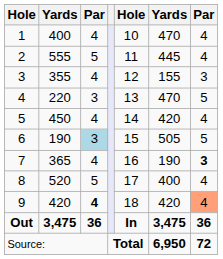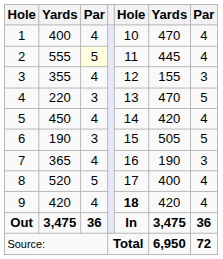(94, 56) no background -> (94, 56) lightyellow background
(94, 139) lightblue background -> (94, 139) no background
(204, 160) bold -> (204, 160) normal
(94, 202) bold -> (94, 202) normal
(131, 202) normal -> (131, 202) bold
(204, 202) lightsalmon background -> (204, 202) no background
